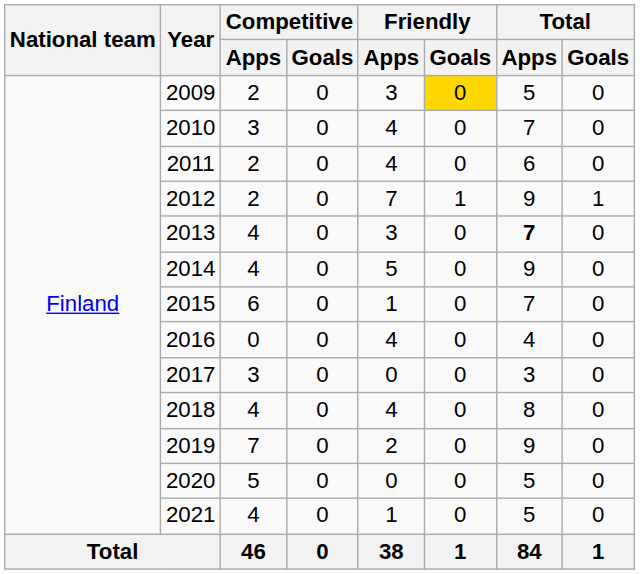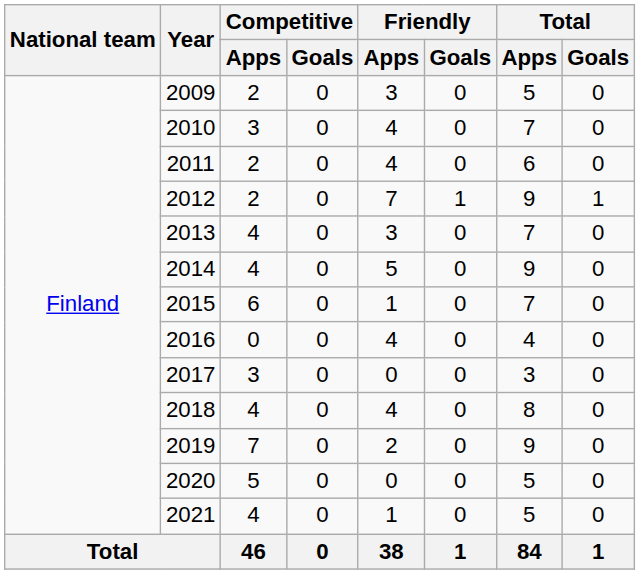(460, 92) gold background -> (460, 92) no background
(529, 233) bold -> (529, 233) normal
